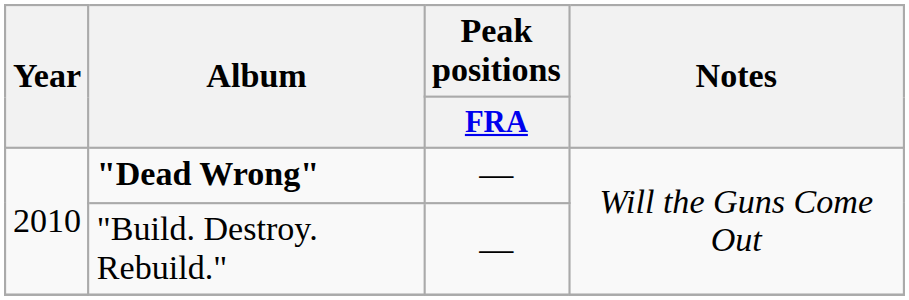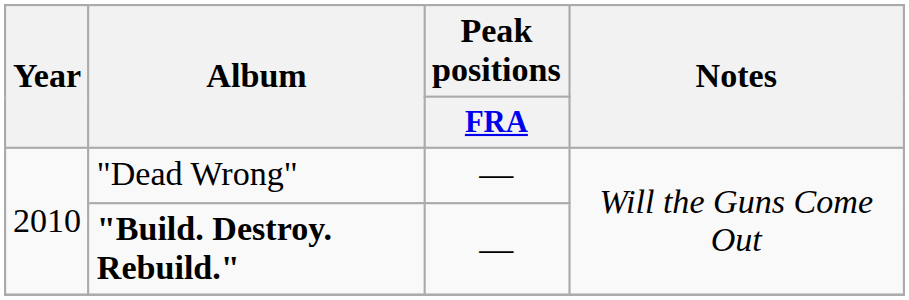(208, 174) bold -> (197, 174) normal
(207, 247) normal -> (214, 247) bold
